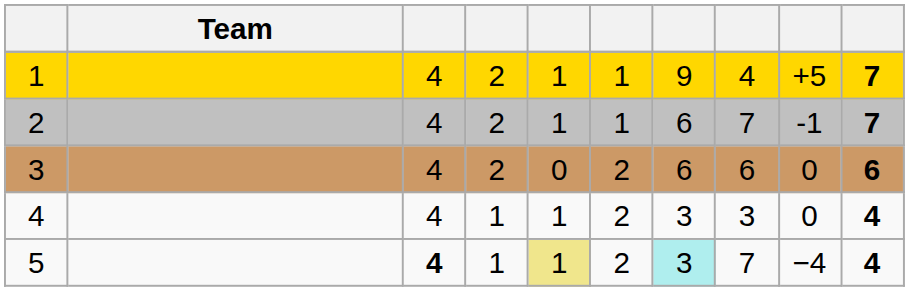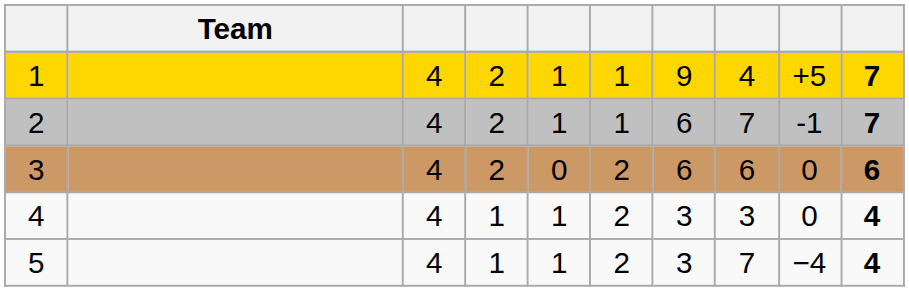(434, 263) bold -> (434, 263) normal
(559, 263) khaki background -> (559, 263) no background
(684, 263) paleturquoise background -> (684, 263) no background
